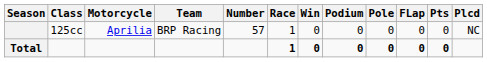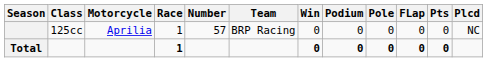columns swapped: (189, 13) <-> (283, 13)
